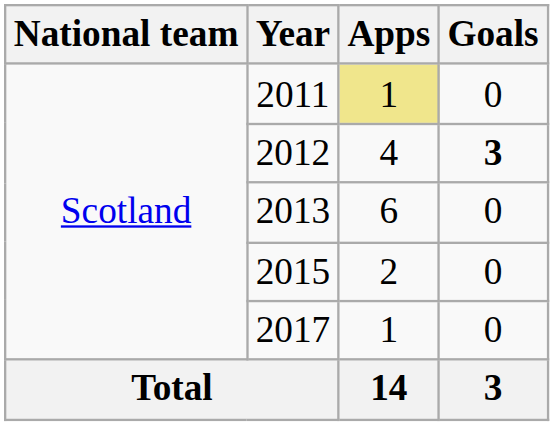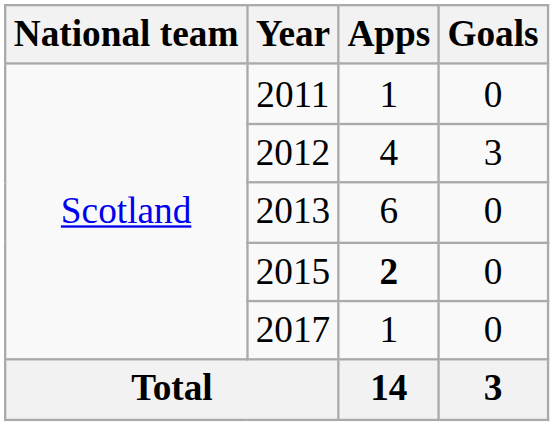(389, 93) khaki background -> (389, 93) no background
(493, 152) bold -> (493, 152) normal
(389, 270) normal -> (389, 270) bold
